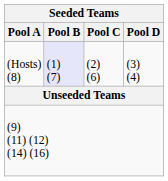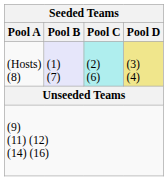(93, 70) no background -> (93, 70) paleturquoise background
(133, 70) no background -> (133, 70) khaki background
